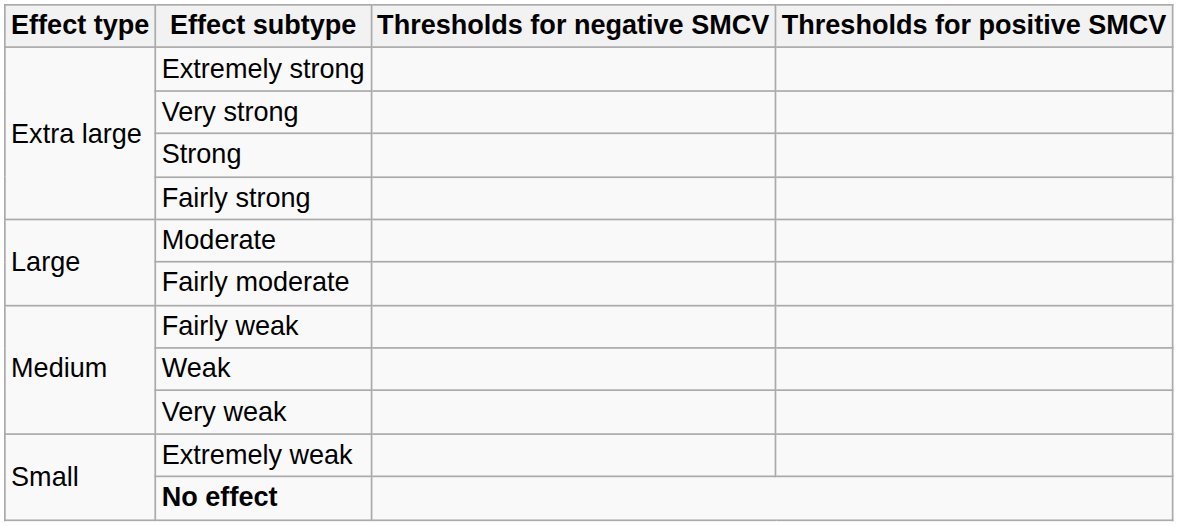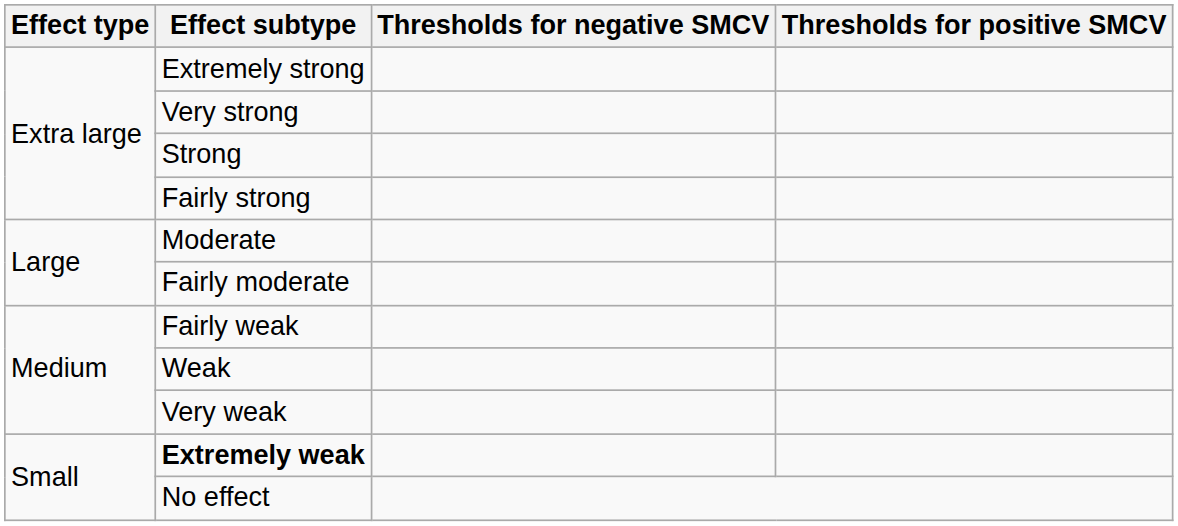(257, 454) normal -> (263, 454) bold
(220, 497) bold -> (216, 497) normal
